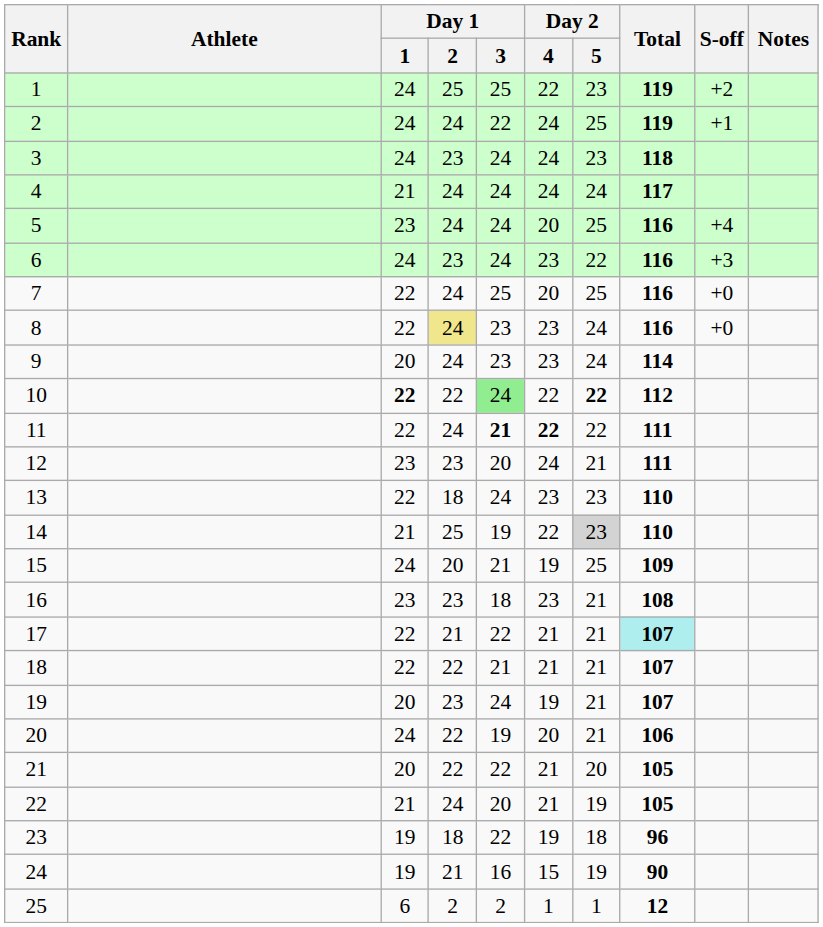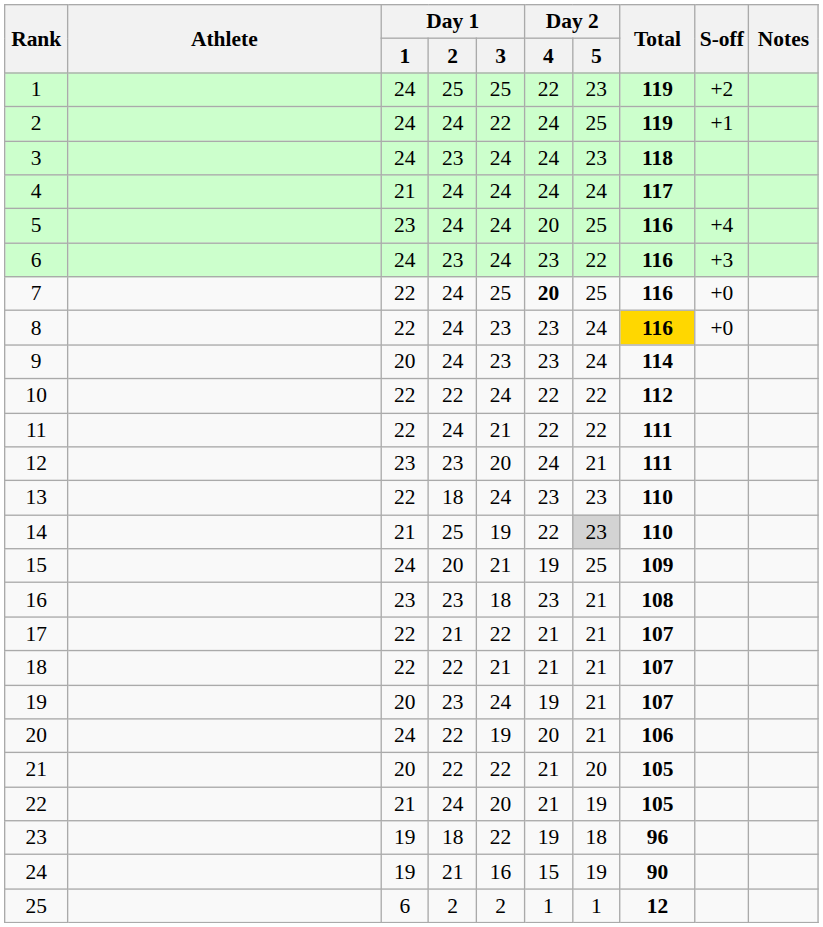(548, 293) normal -> (548, 293) bold
(453, 327) khaki background -> (453, 327) no background
(657, 327) no background -> (657, 327) gold background
(405, 395) bold -> (405, 395) normal
(501, 395) lightgreen background -> (501, 395) no background
(596, 395) bold -> (596, 395) normal
(501, 429) bold -> (501, 429) normal
(548, 429) bold -> (548, 429) normal
(657, 633) paleturquoise background -> (657, 633) no background
